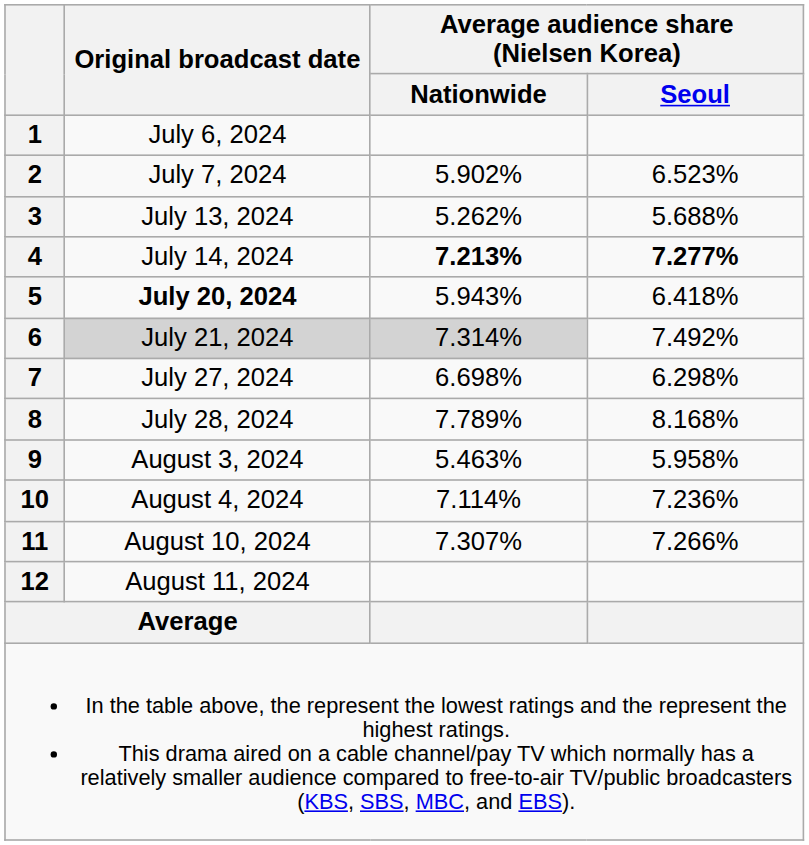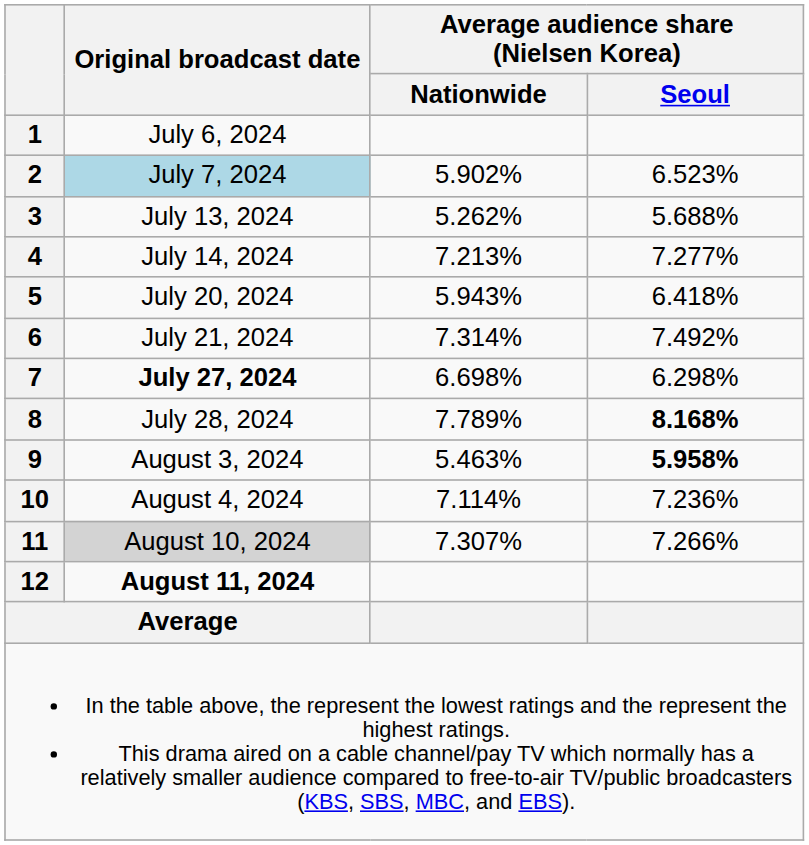(217, 175) no background -> (217, 175) lightblue background
(478, 256) bold -> (478, 256) normal
(695, 256) bold -> (695, 256) normal
(217, 297) bold -> (217, 297) normal
(217, 337) lightgrey background -> (217, 337) no background
(478, 337) lightgrey background -> (478, 337) no background
(217, 378) normal -> (217, 378) bold
(695, 418) normal -> (695, 418) bold
(695, 459) normal -> (695, 459) bold
(217, 540) no background -> (217, 540) lightgrey background
(217, 581) normal -> (217, 581) bold
